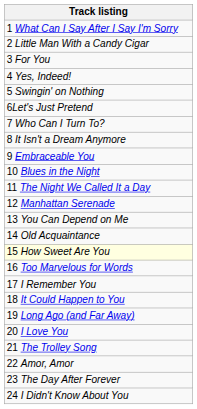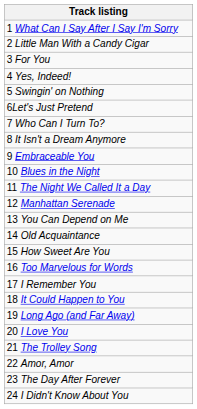(58, 252) lightyellow background -> (58, 252) no background
